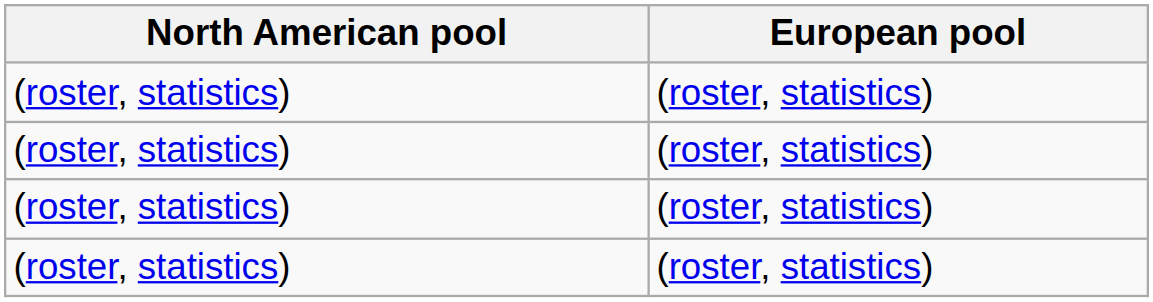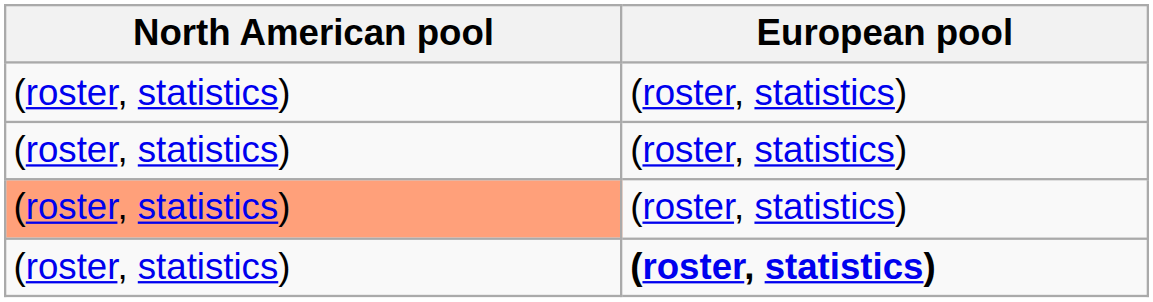(152, 207) no background -> (152, 207) lightsalmon background
(795, 265) normal -> (783, 265) bold
